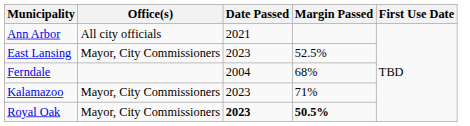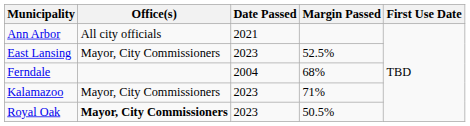(150, 111) normal -> (154, 111) bold
(238, 111) bold -> (246, 111) normal
(312, 111) bold -> (318, 111) normal
